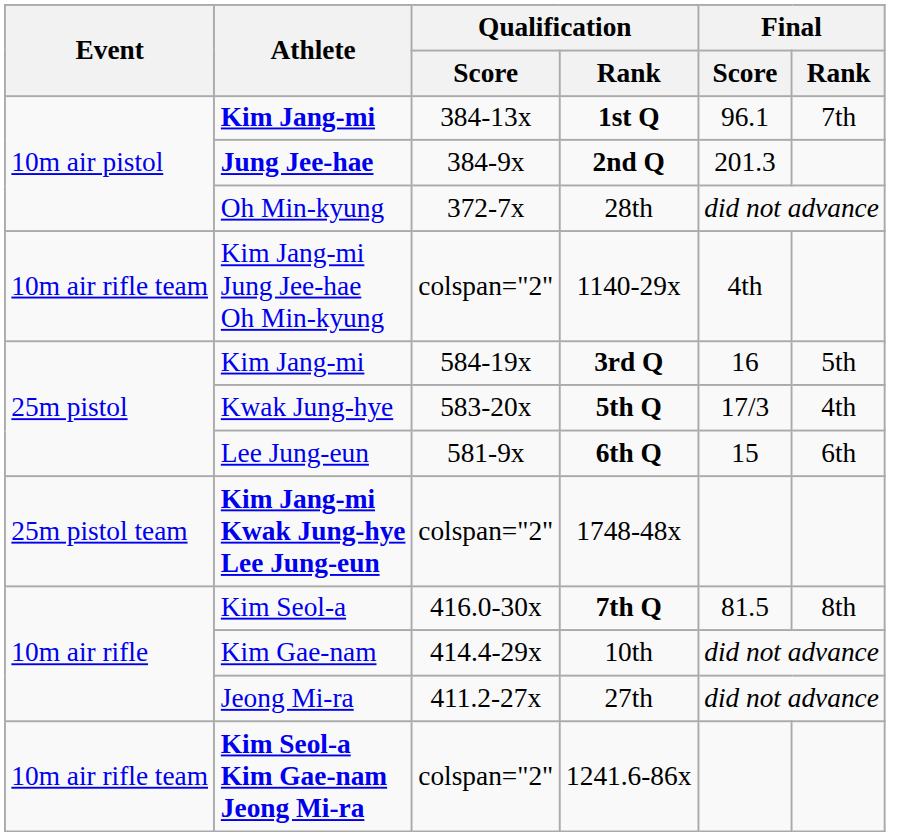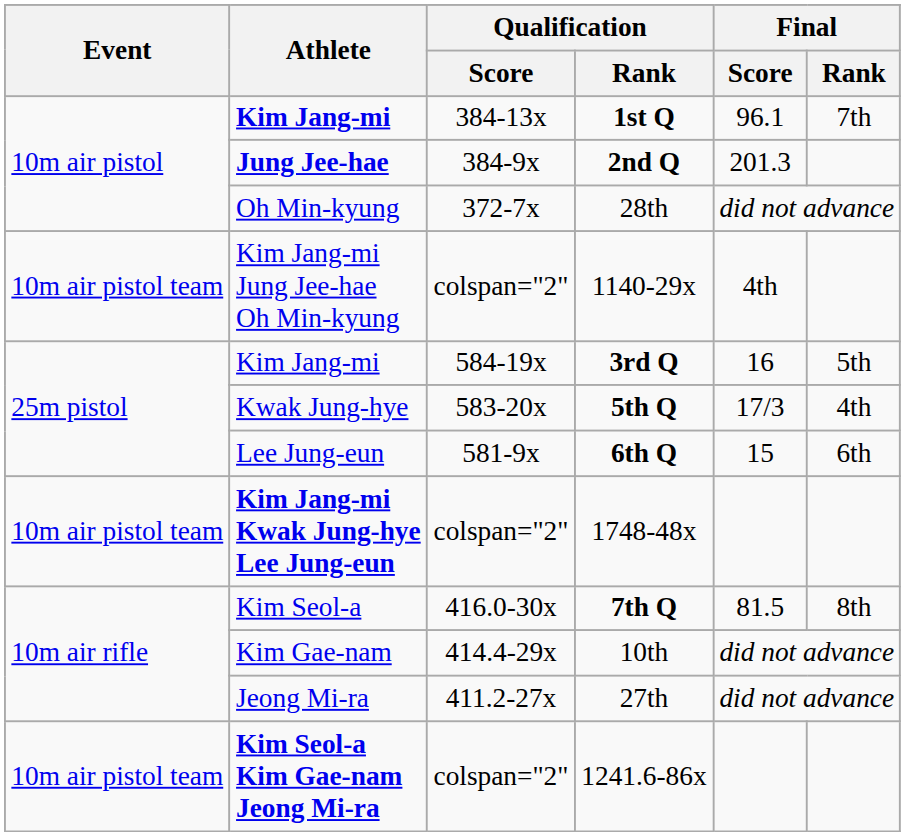(110, 285) 10m air rifle team -> (117, 285) 10m air pistol team
(99, 530) 25m pistol team -> (117, 530) 10m air pistol team
(110, 775) 10m air rifle team -> (117, 775) 10m air pistol team
